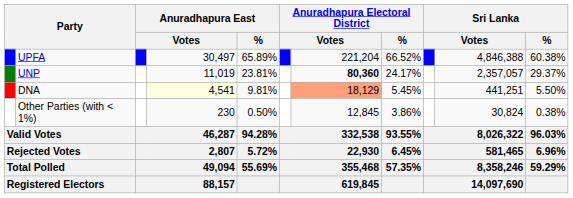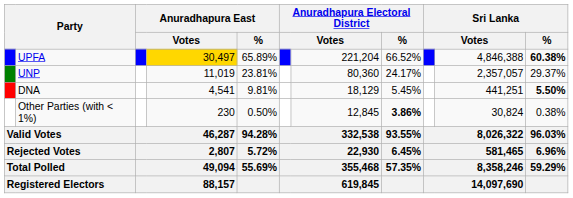(219, 57) no background -> (219, 57) gold background
(548, 57) normal -> (548, 57) bold
(363, 73) bold -> (363, 73) normal
(222, 90) lightyellow background -> (222, 90) no background
(363, 90) lightsalmon background -> (363, 90) no background
(551, 90) normal -> (551, 90) bold
(406, 112) normal -> (406, 112) bold
